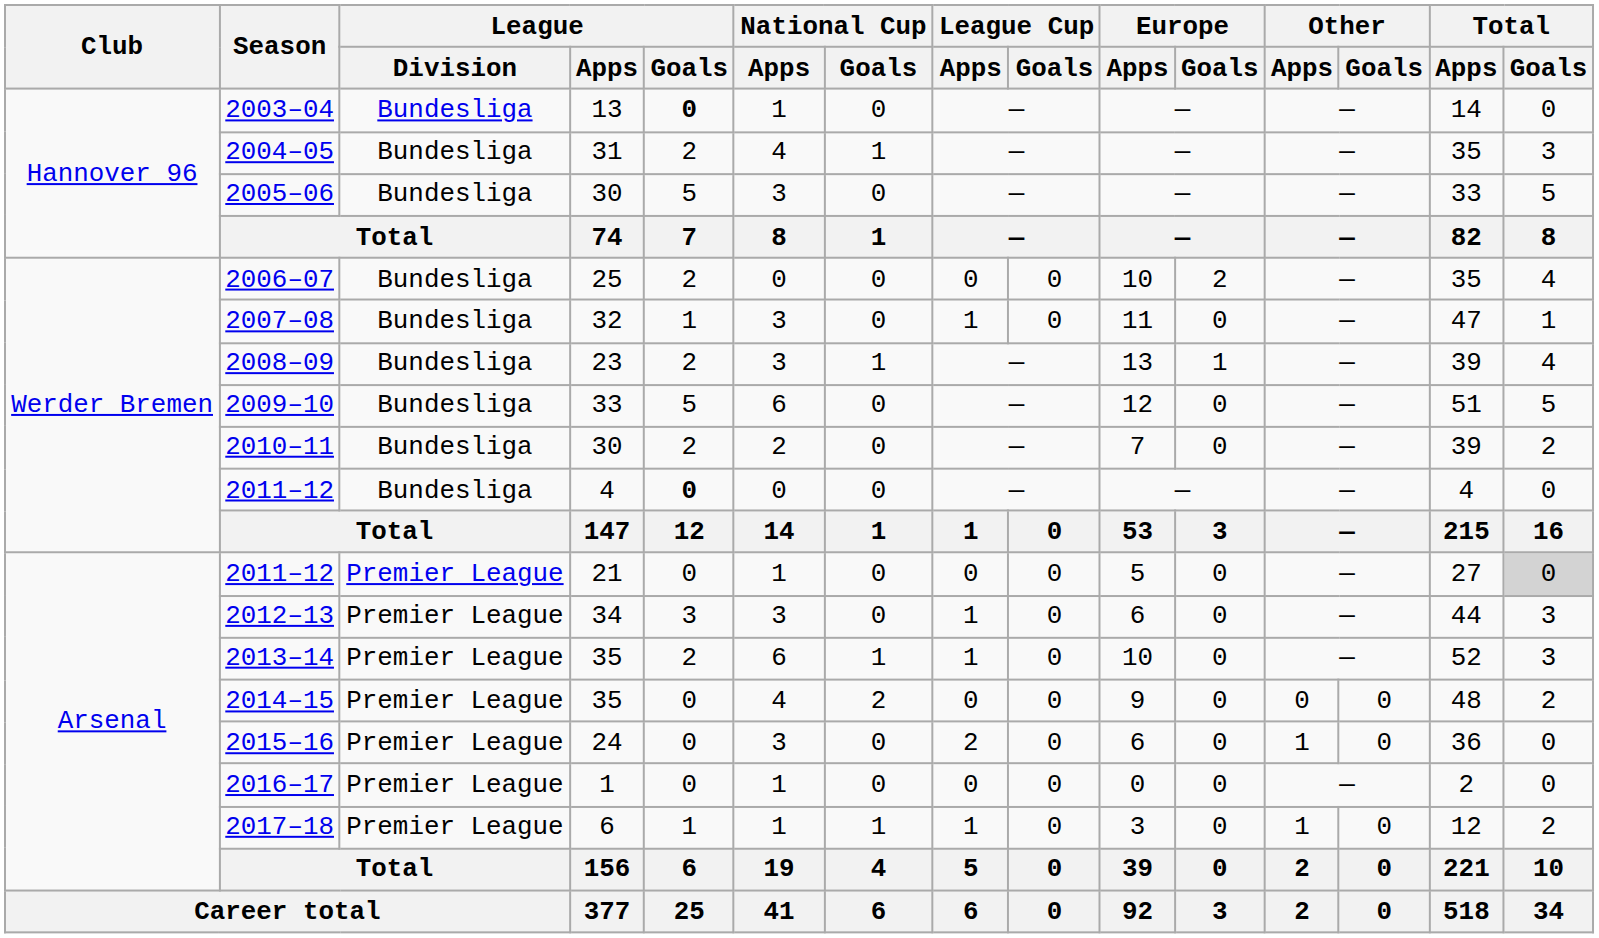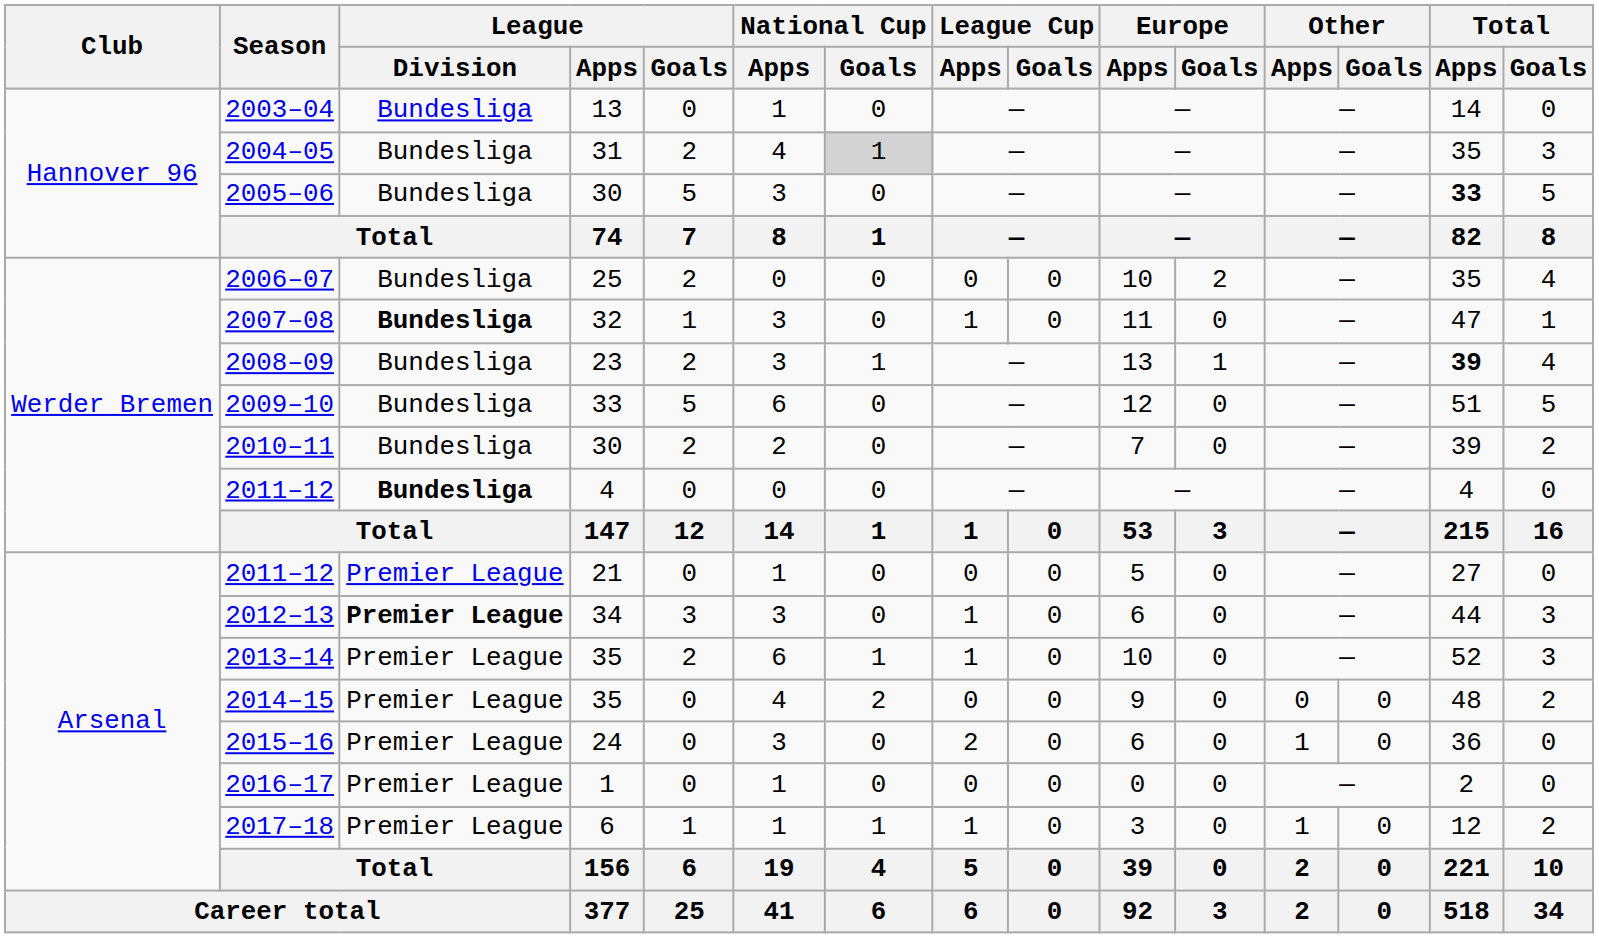(689, 110) bold -> (689, 110) normal
(878, 153) no background -> (878, 153) lightgrey background
(1466, 195) normal -> (1466, 195) bold
(455, 321) normal -> (455, 321) bold
(1466, 363) normal -> (1466, 363) bold
(455, 490) normal -> (455, 490) bold
(689, 490) bold -> (689, 490) normal
(1549, 574) lightgrey background -> (1549, 574) no background
(455, 616) normal -> (455, 616) bold
